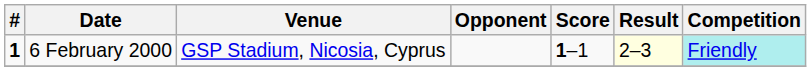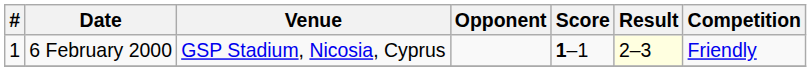(15, 50) bold -> (15, 50) normal
(722, 50) paleturquoise background -> (722, 50) no background
